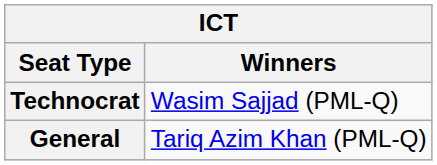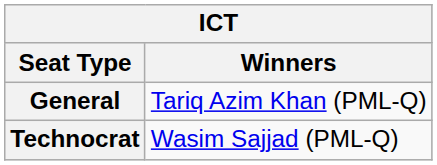rows swapped: (75, 139) <-> (75, 100)
